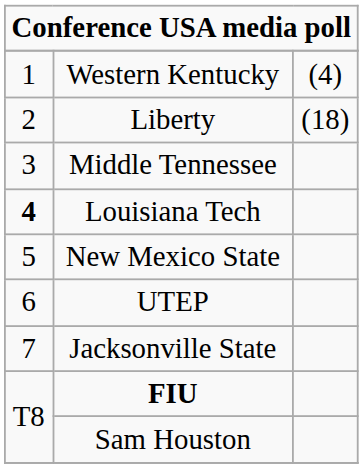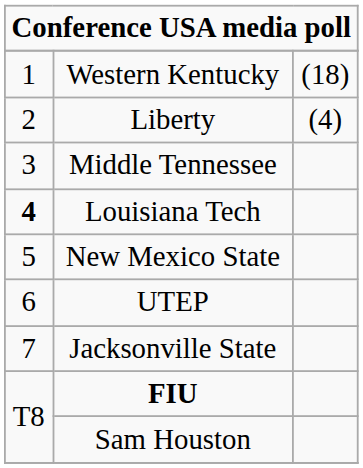(325, 73) (4) -> (325, 73) (18)
(325, 119) (18) -> (325, 119) (4)
